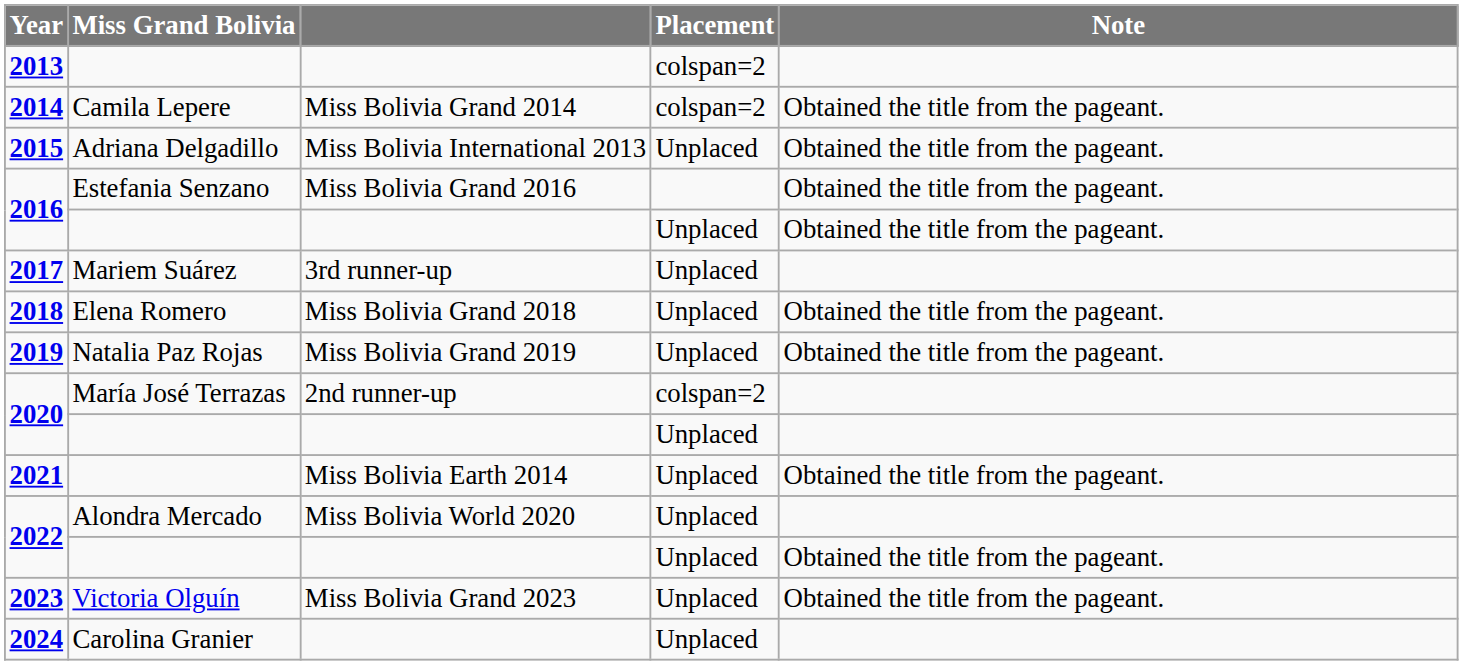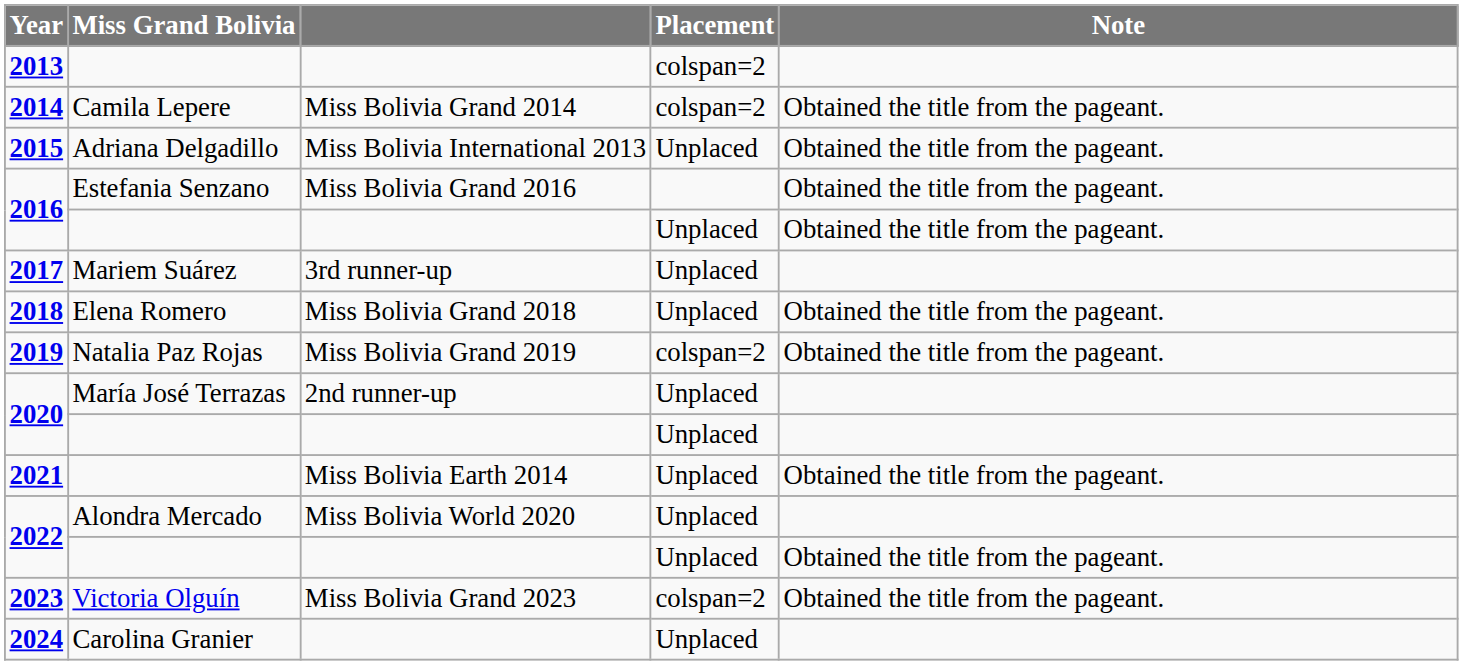(707, 352) Unplaced -> (711, 352) colspan=2
(711, 393) colspan=2 -> (707, 393) Unplaced
(707, 597) Unplaced -> (711, 597) colspan=2
